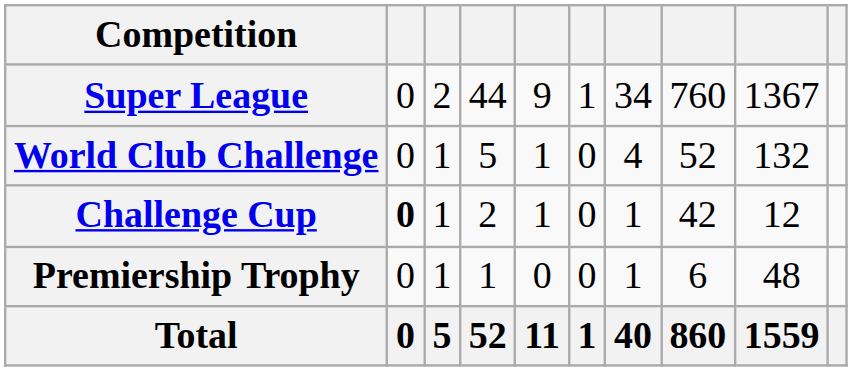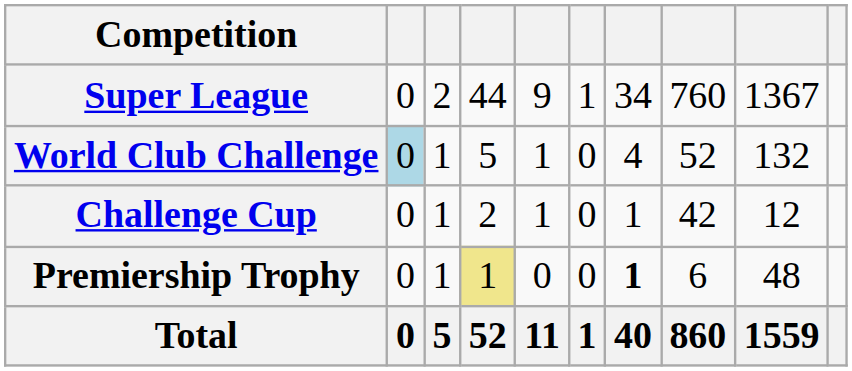(405, 154) no background -> (405, 154) lightblue background
(405, 214) bold -> (405, 214) normal
(488, 275) no background -> (488, 275) khaki background
(633, 275) normal -> (633, 275) bold
